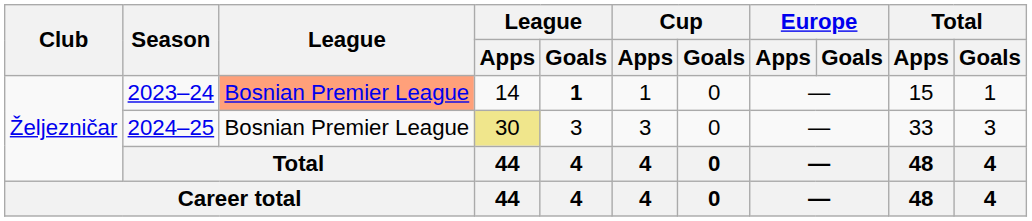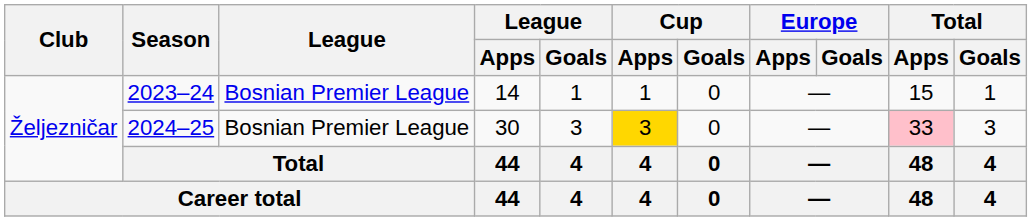(347, 92) lightsalmon background -> (347, 92) no background
(576, 92) bold -> (576, 92) normal
(507, 127) khaki background -> (507, 127) no background
(645, 127) no background -> (645, 127) gold background
(921, 127) no background -> (921, 127) pink background
